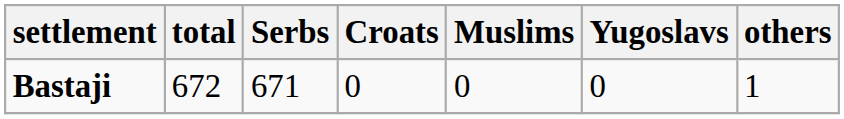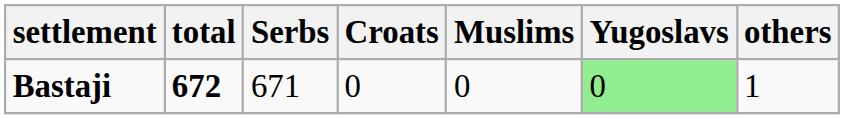(196, 85) normal -> (196, 85) bold
(598, 85) no background -> (598, 85) lightgreen background
